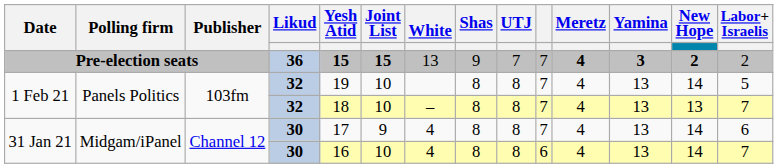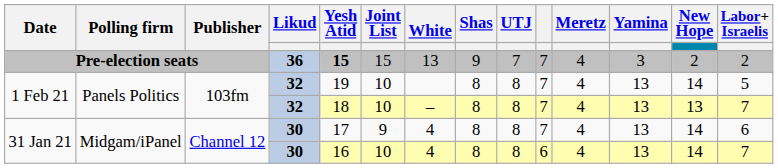(383, 61) bold -> (383, 61) normal
(581, 61) bold -> (581, 61) normal
(641, 61) bold -> (641, 61) normal
(694, 61) bold -> (694, 61) normal
